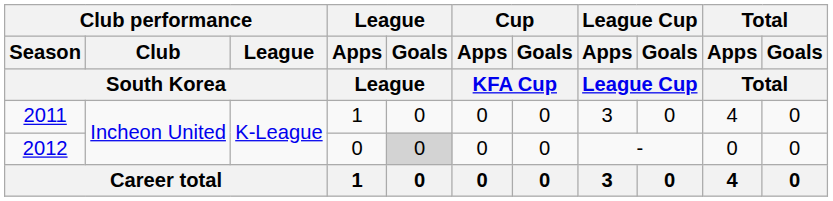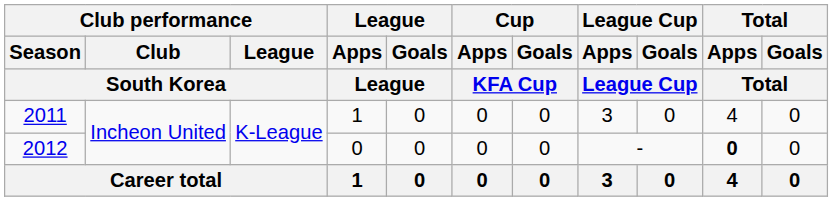(420, 148) lightgrey background -> (420, 148) no background
(732, 148) normal -> (732, 148) bold
